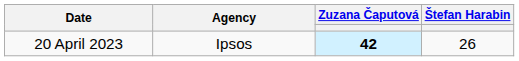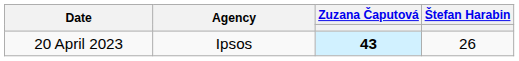(369, 43) 42 -> (369, 43) 43
